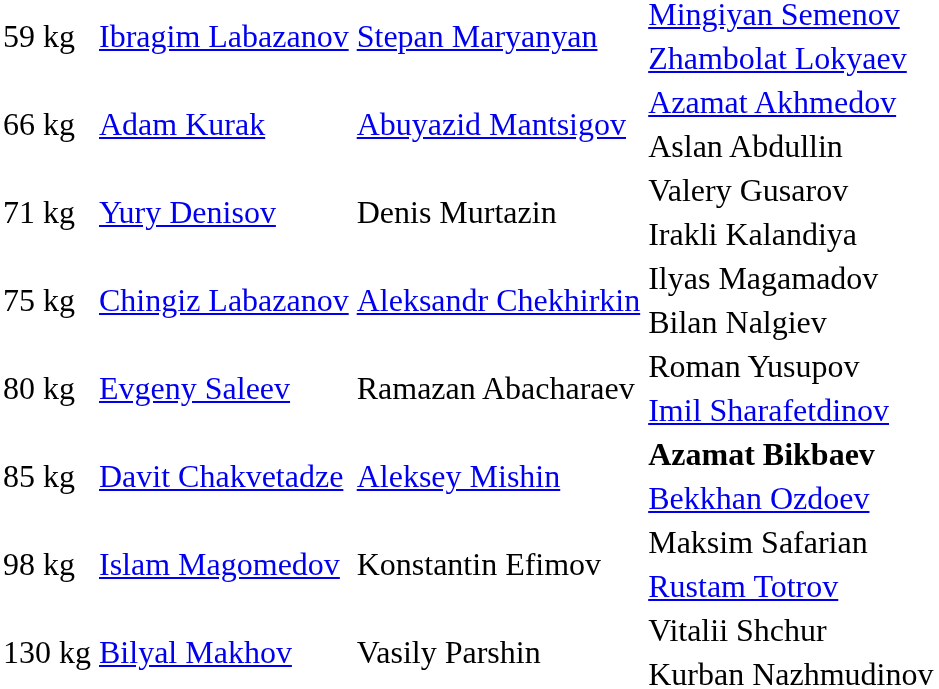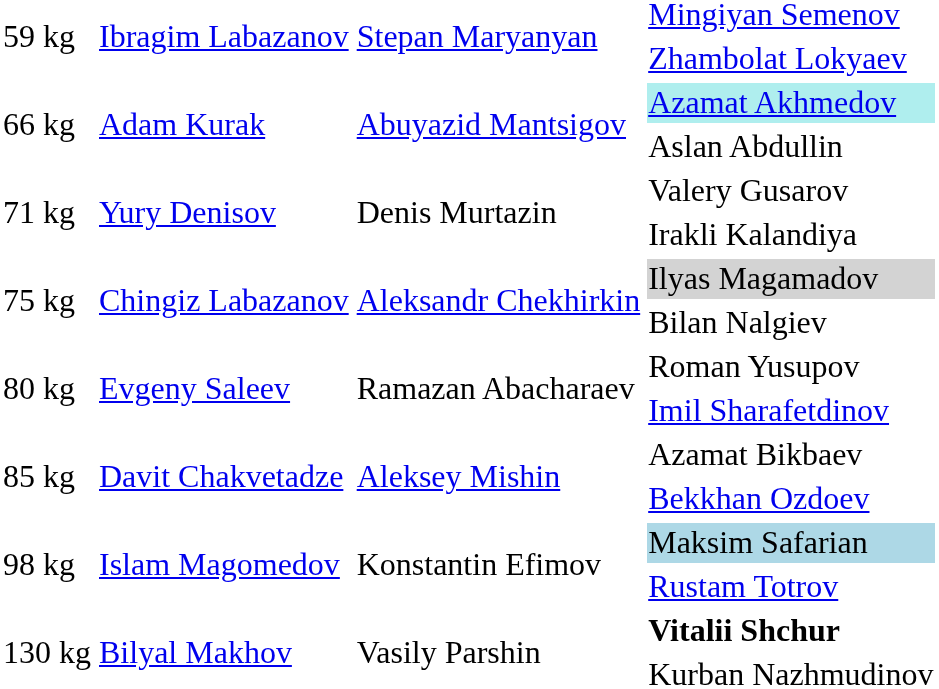(772, 102) no background -> (772, 102) paleturquoise background
(763, 278) no background -> (763, 278) lightgrey background
(762, 454) bold -> (755, 454) normal
(758, 542) no background -> (758, 542) lightblue background
(737, 630) normal -> (744, 630) bold
